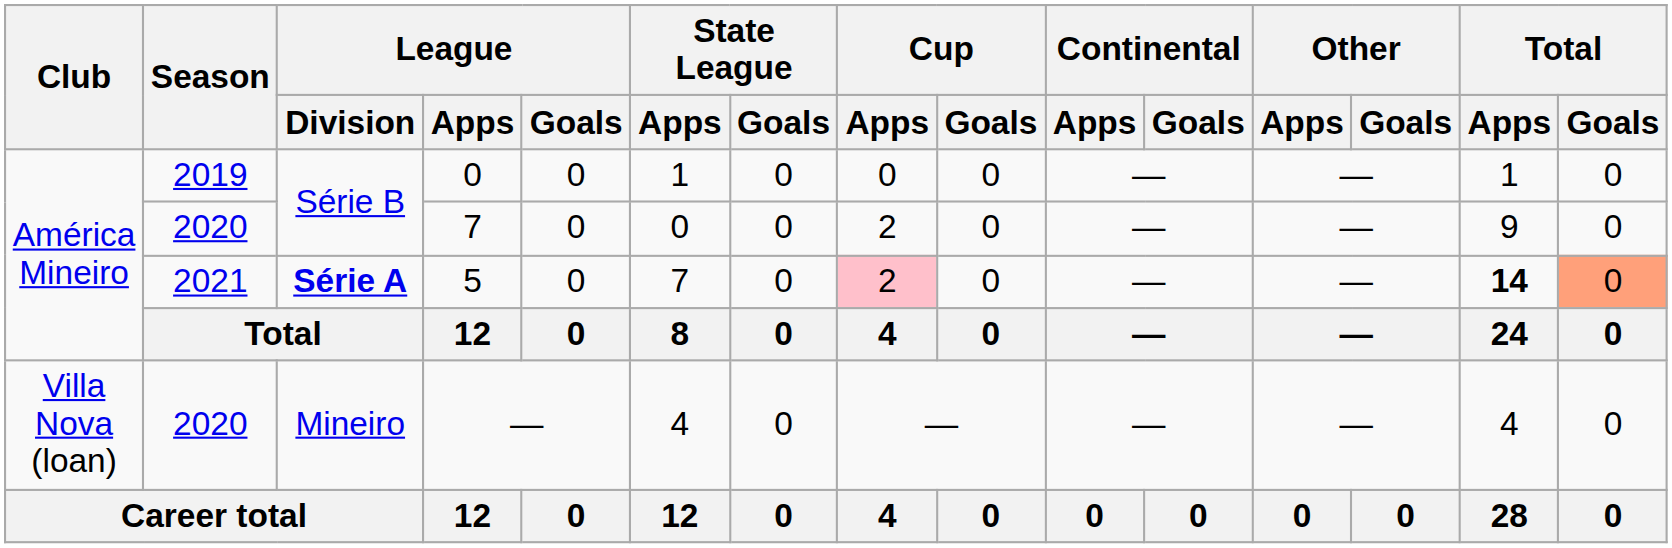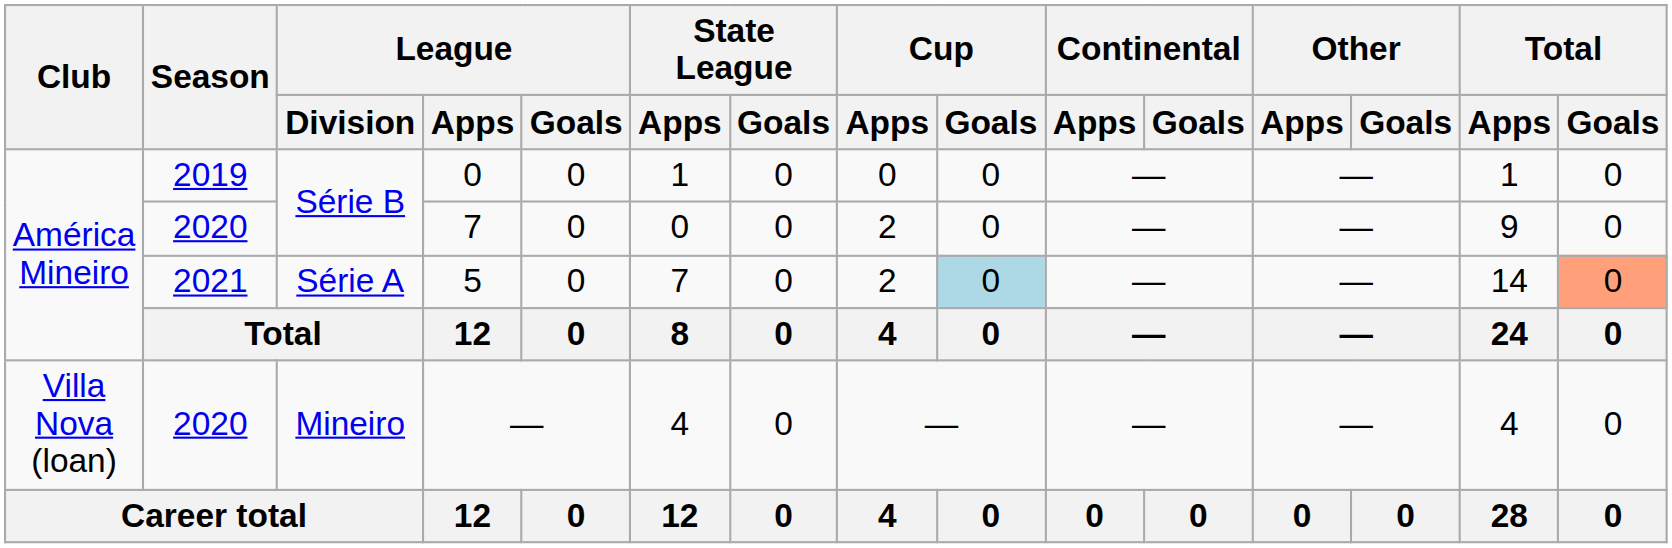(350, 280) bold -> (350, 280) normal
(887, 280) pink background -> (887, 280) no background
(991, 280) no background -> (991, 280) lightblue background
(1509, 280) bold -> (1509, 280) normal
